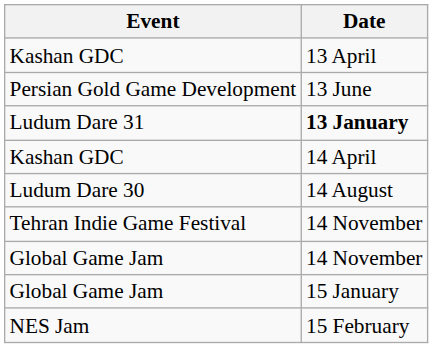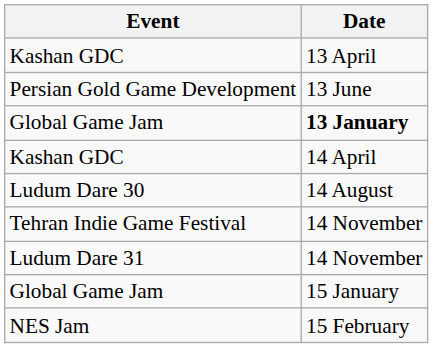(77, 122) Ludum Dare 31 -> (86, 122) Global Game Jam
(86, 257) Global Game Jam -> (77, 257) Ludum Dare 31
